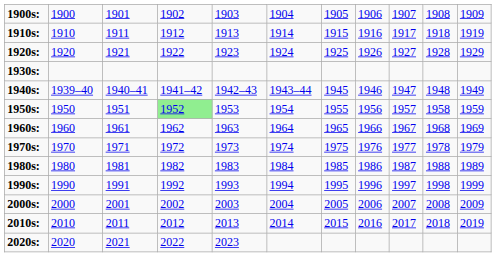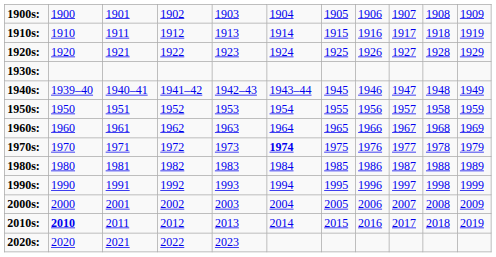(172, 109) lightgreen background -> (172, 109) no background
(282, 147) normal -> (282, 147) bold
(63, 223) normal -> (63, 223) bold
